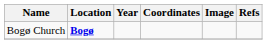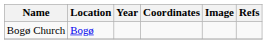(82, 30) bold -> (82, 30) normal
